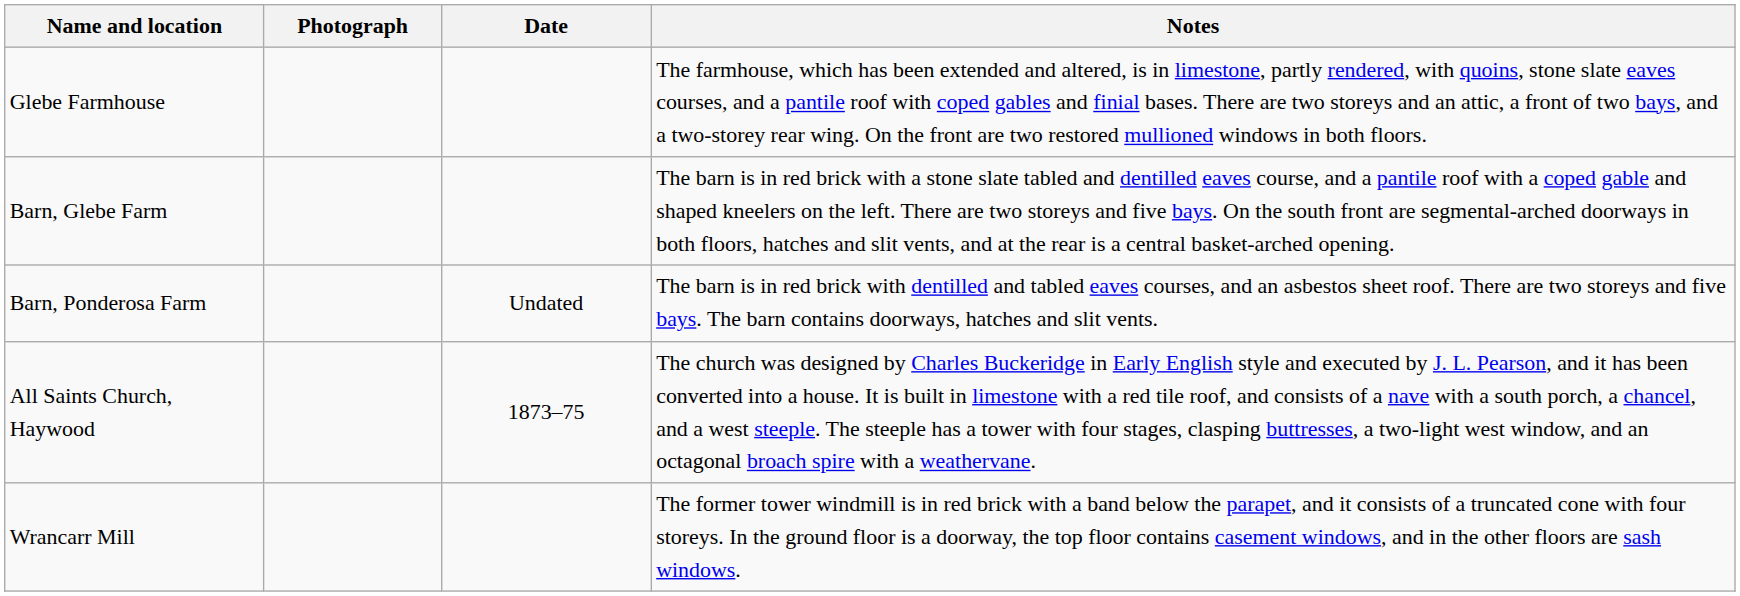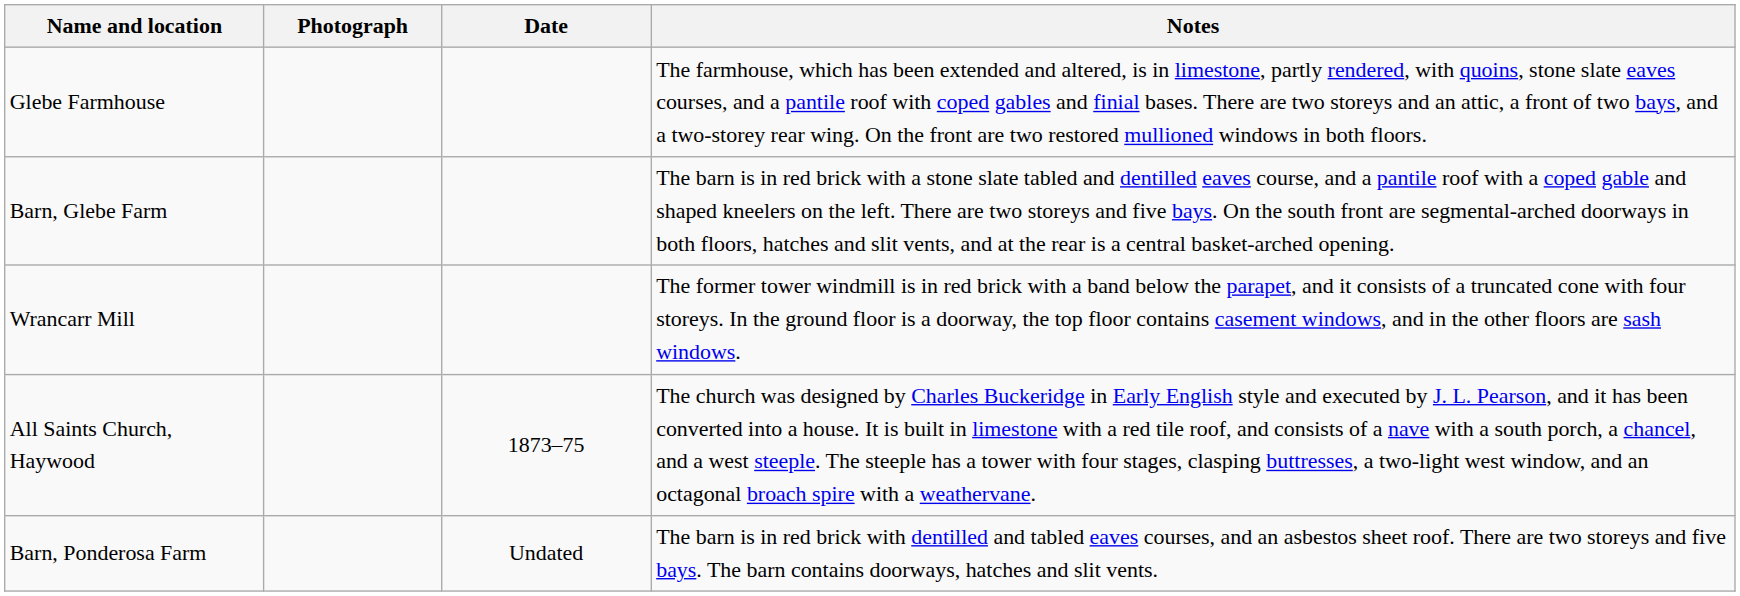rows swapped: (72, 536) <-> (108, 302)
